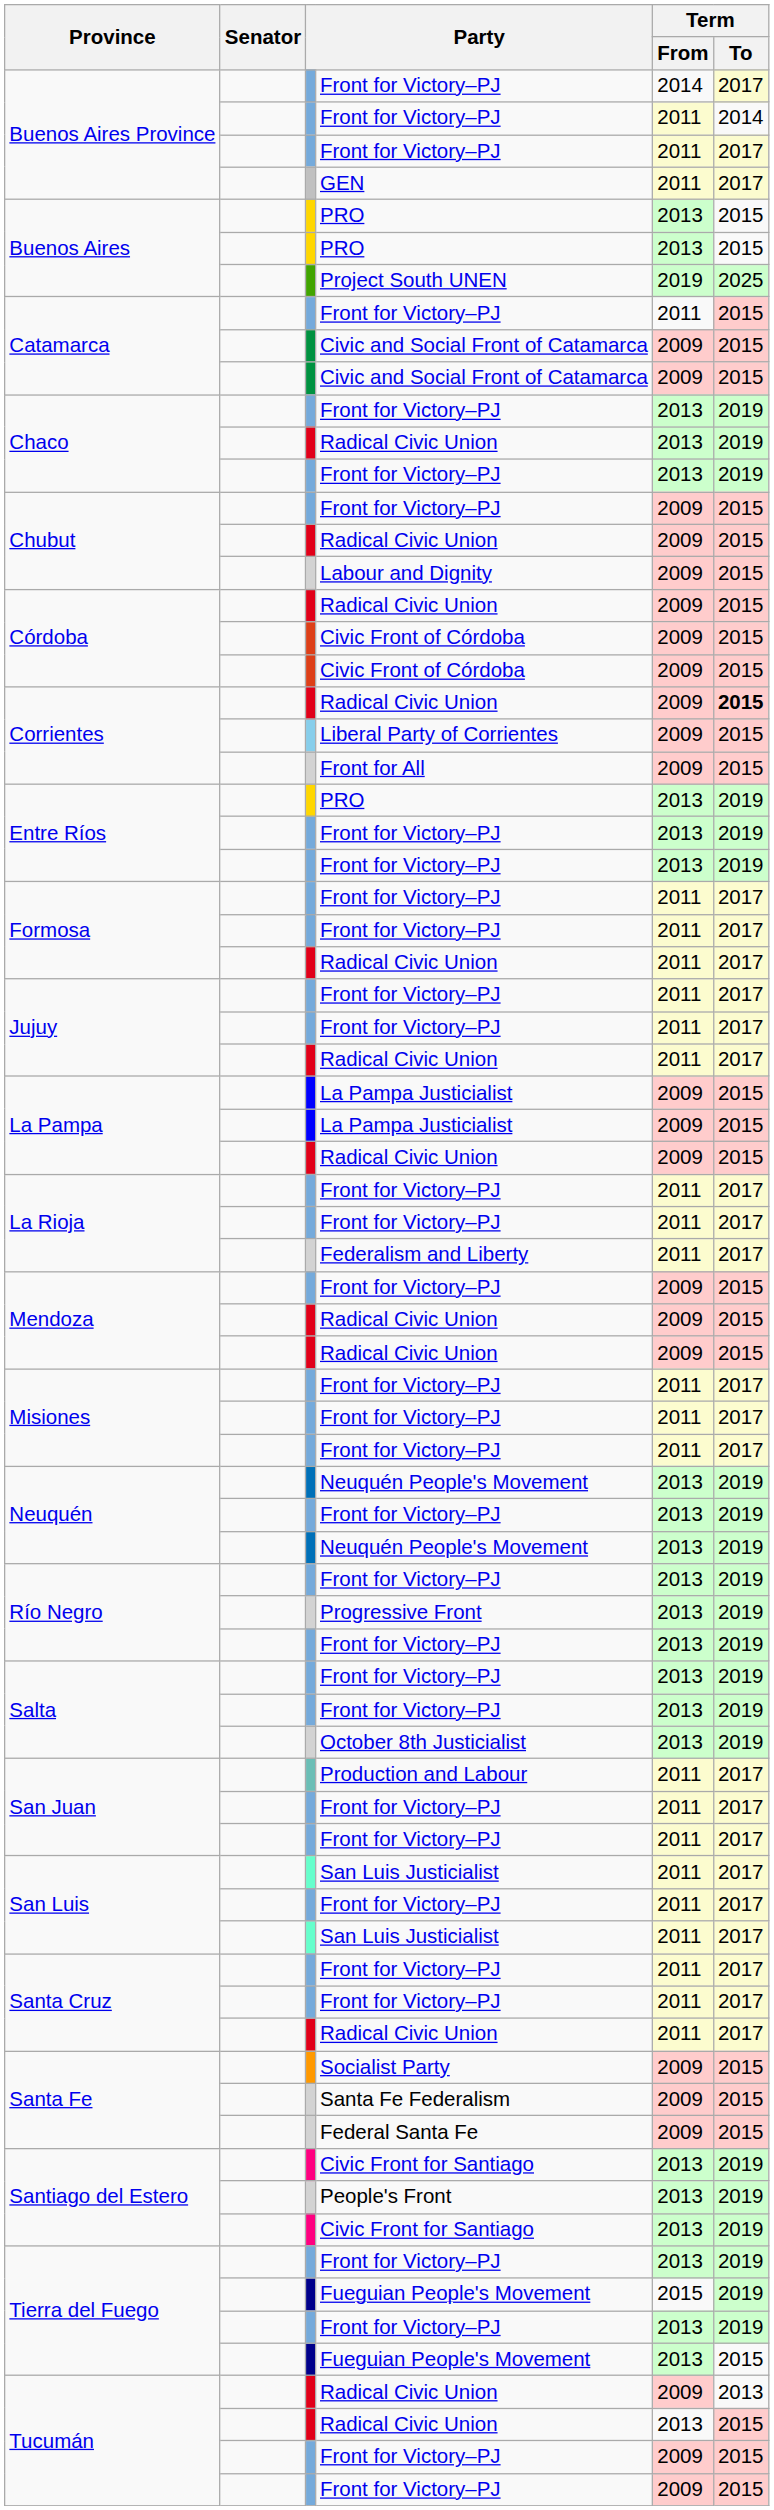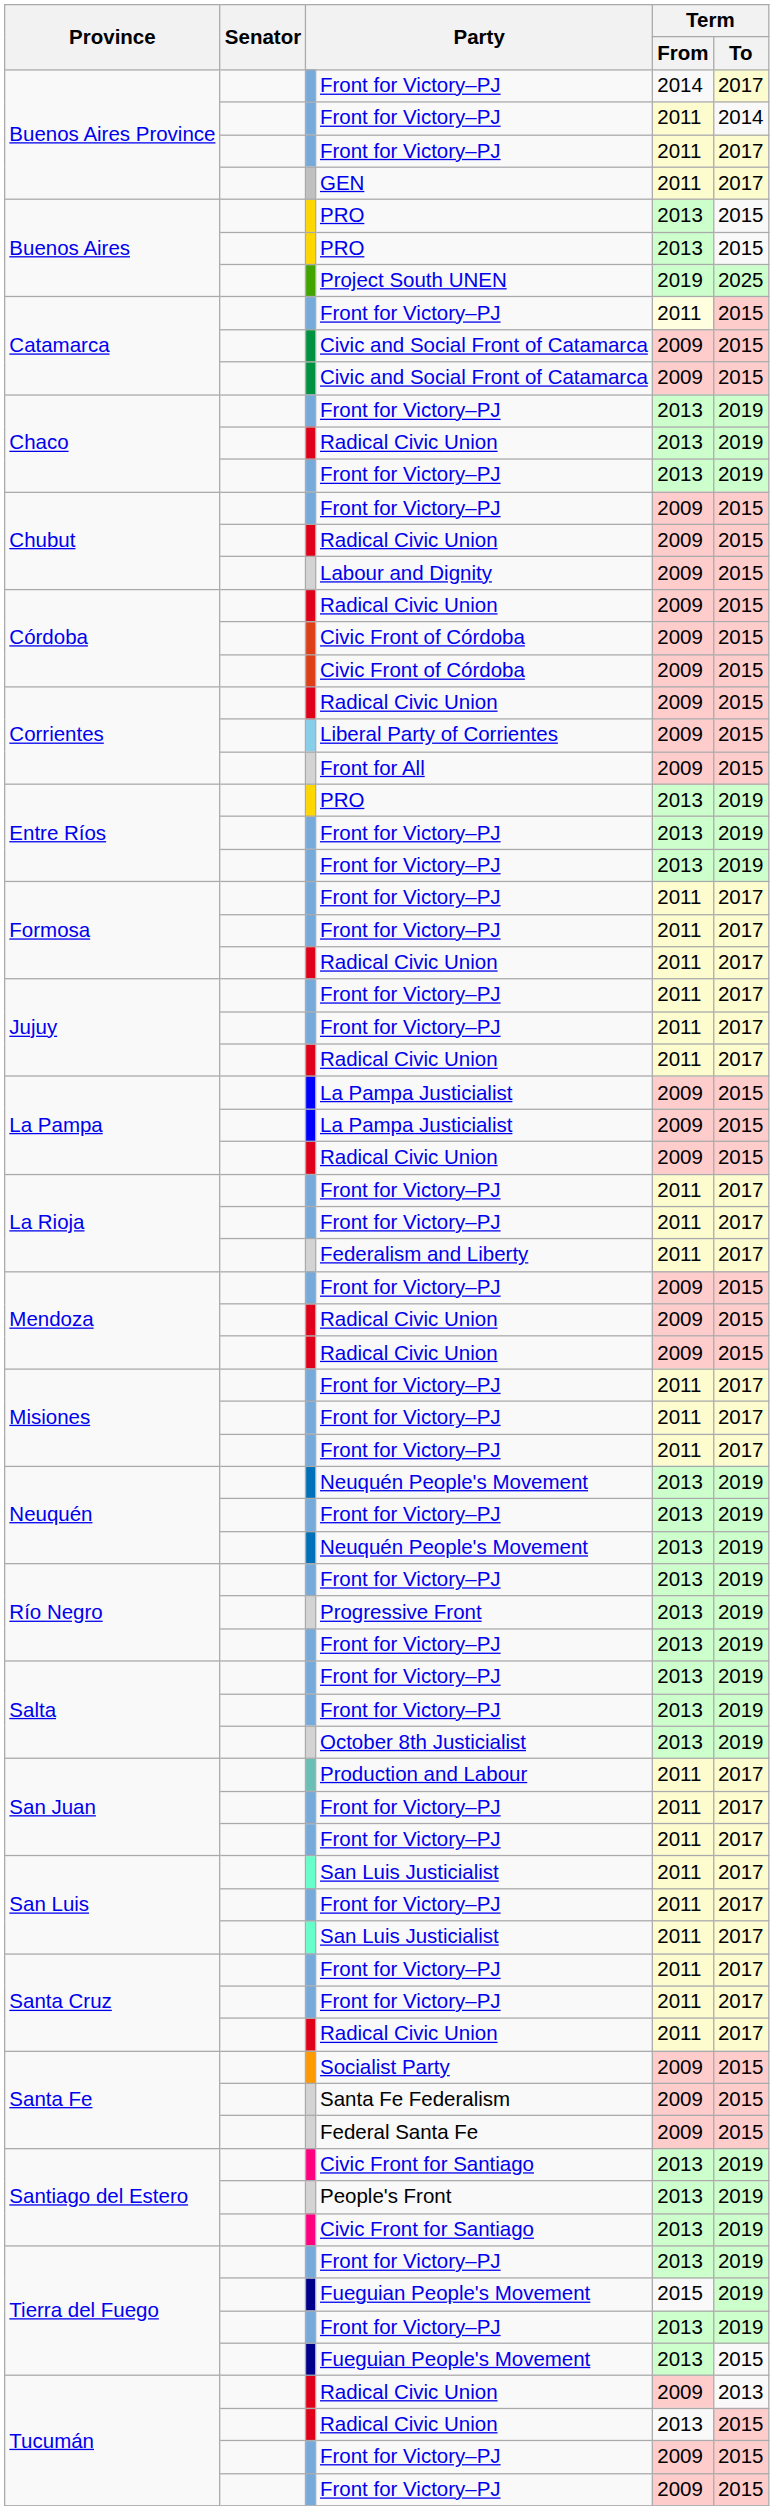(679, 313) no background -> (679, 313) lightyellow background
(741, 702) bold -> (741, 702) normal
